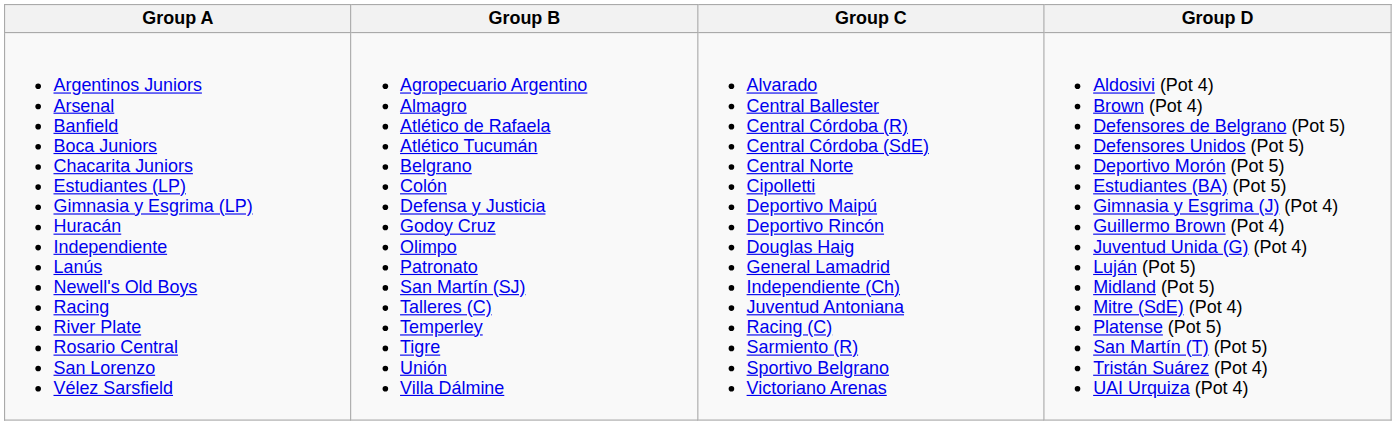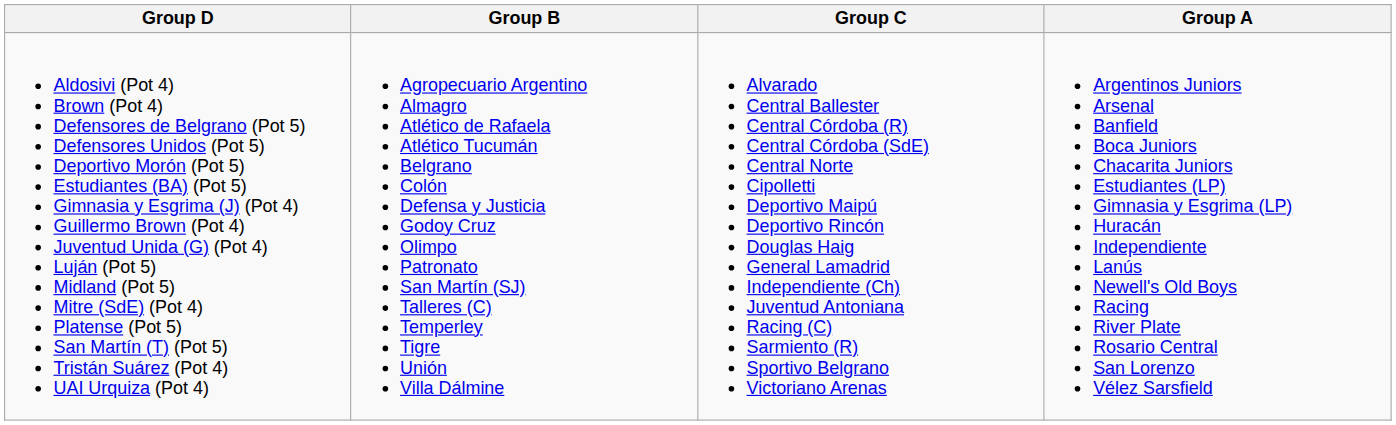columns swapped: (178, 18) <-> (1218, 18)
